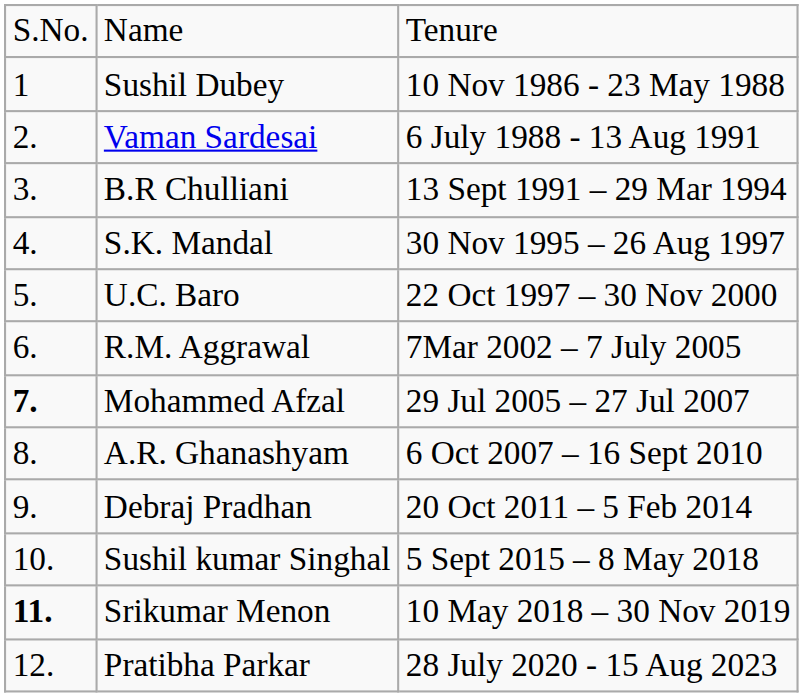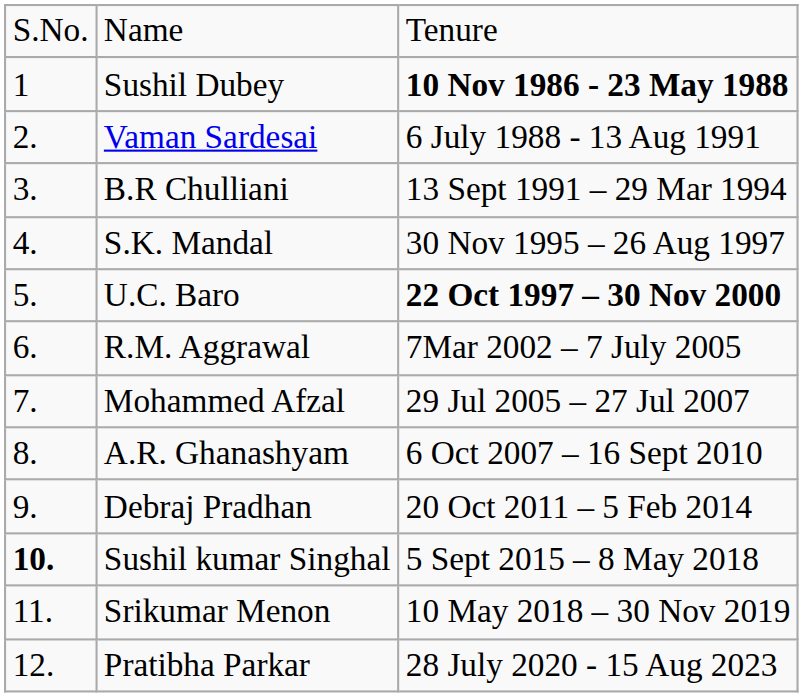(595, 83) normal -> (597, 83) bold
(592, 294) normal -> (593, 294) bold
(25, 400) bold -> (25, 400) normal
(34, 558) normal -> (34, 558) bold
(33, 611) bold -> (33, 611) normal
